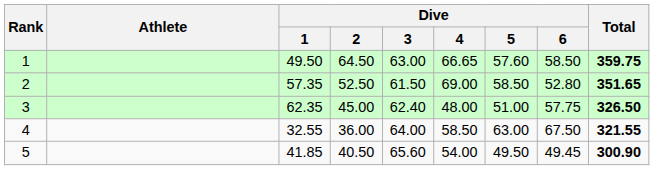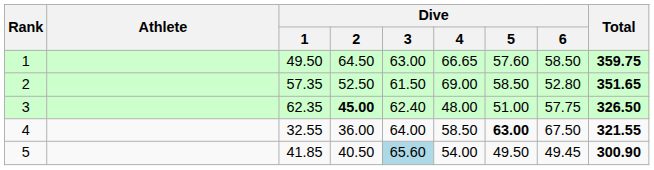(356, 107) normal -> (356, 107) bold
(511, 130) normal -> (511, 130) bold
(408, 152) no background -> (408, 152) lightblue background
